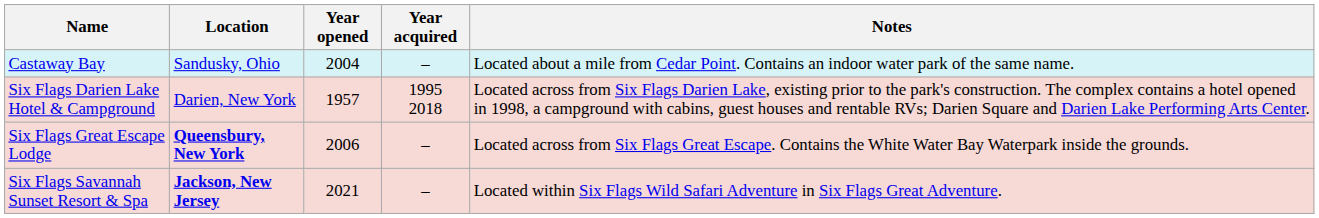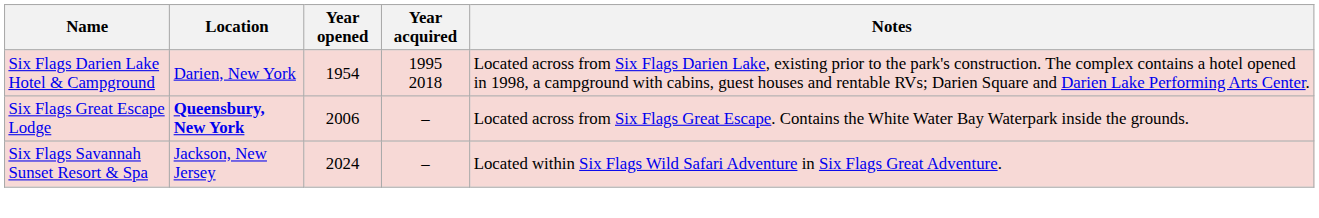- row: (57, 63)
(343, 99) 1957 -> (343, 72) 1954
(223, 190) bold -> (220, 163) normal
(343, 190) 2021 -> (343, 163) 2024
